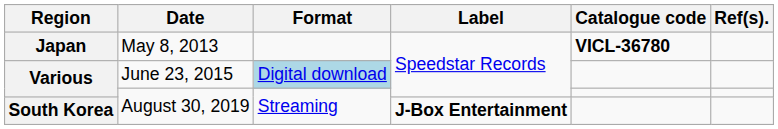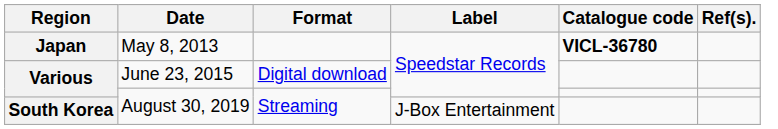(322, 74) lightblue background -> (322, 74) no background
(481, 110) bold -> (475, 110) normal
